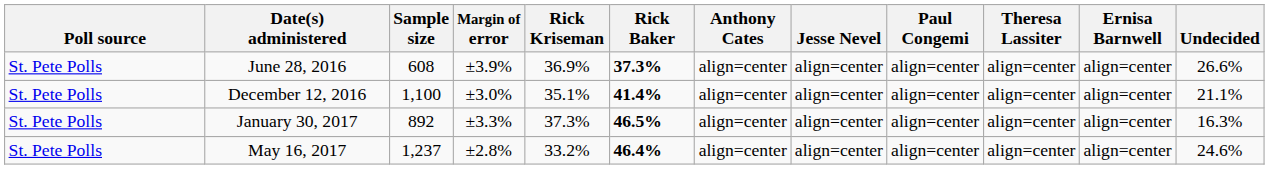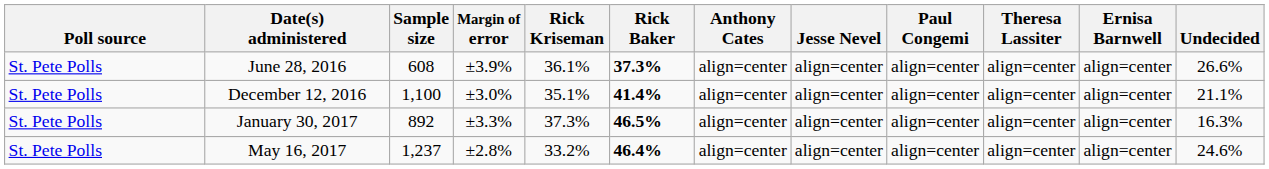(567, 66) 36.9% -> (567, 66) 36.1%
